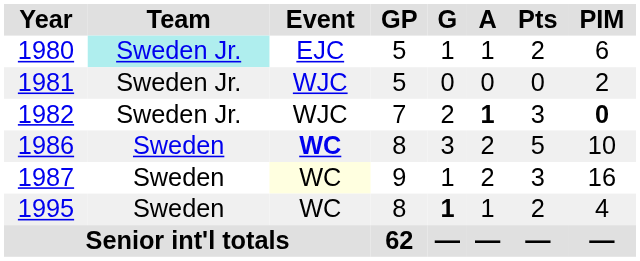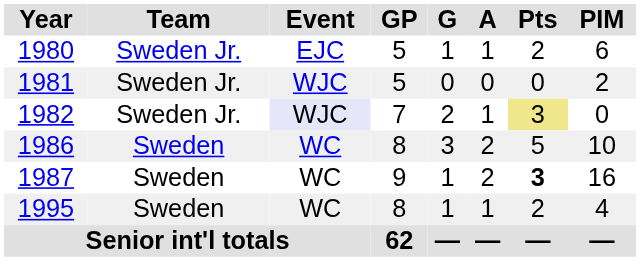(179, 51) paleturquoise background -> (179, 51) no background
(320, 114) no background -> (320, 114) lavender background
(488, 114) bold -> (488, 114) normal
(538, 114) no background -> (538, 114) khaki background
(602, 114) bold -> (602, 114) normal
(320, 145) bold -> (320, 145) normal
(320, 177) lightyellow background -> (320, 177) no background
(538, 177) normal -> (538, 177) bold
(447, 209) bold -> (447, 209) normal
